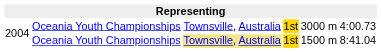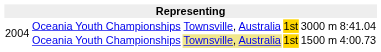(358, 26) 4:00.73 -> (358, 26) 8:41.04
(358, 41) 8:41.04 -> (358, 41) 4:00.73
